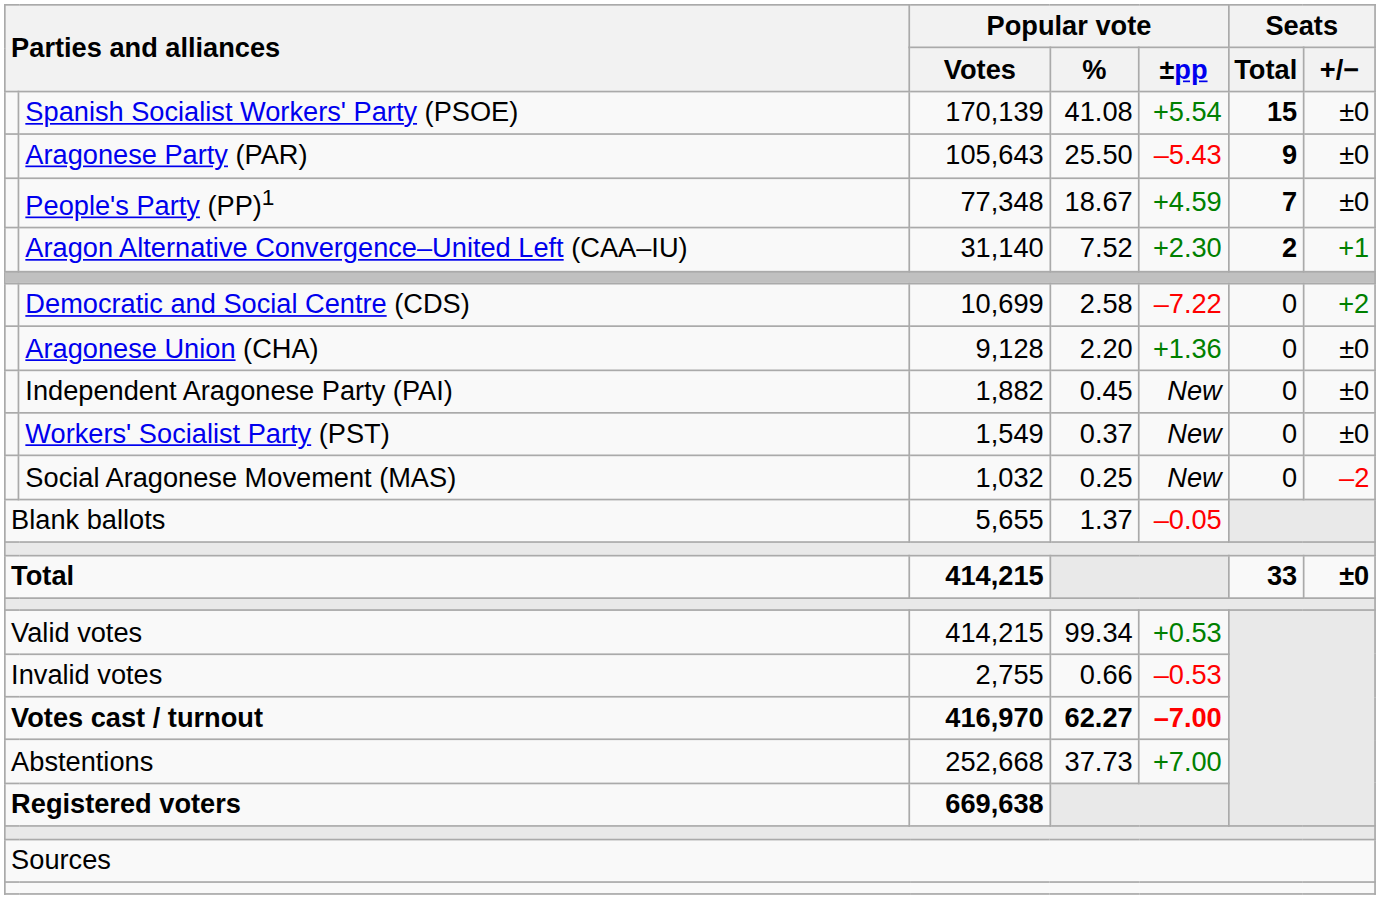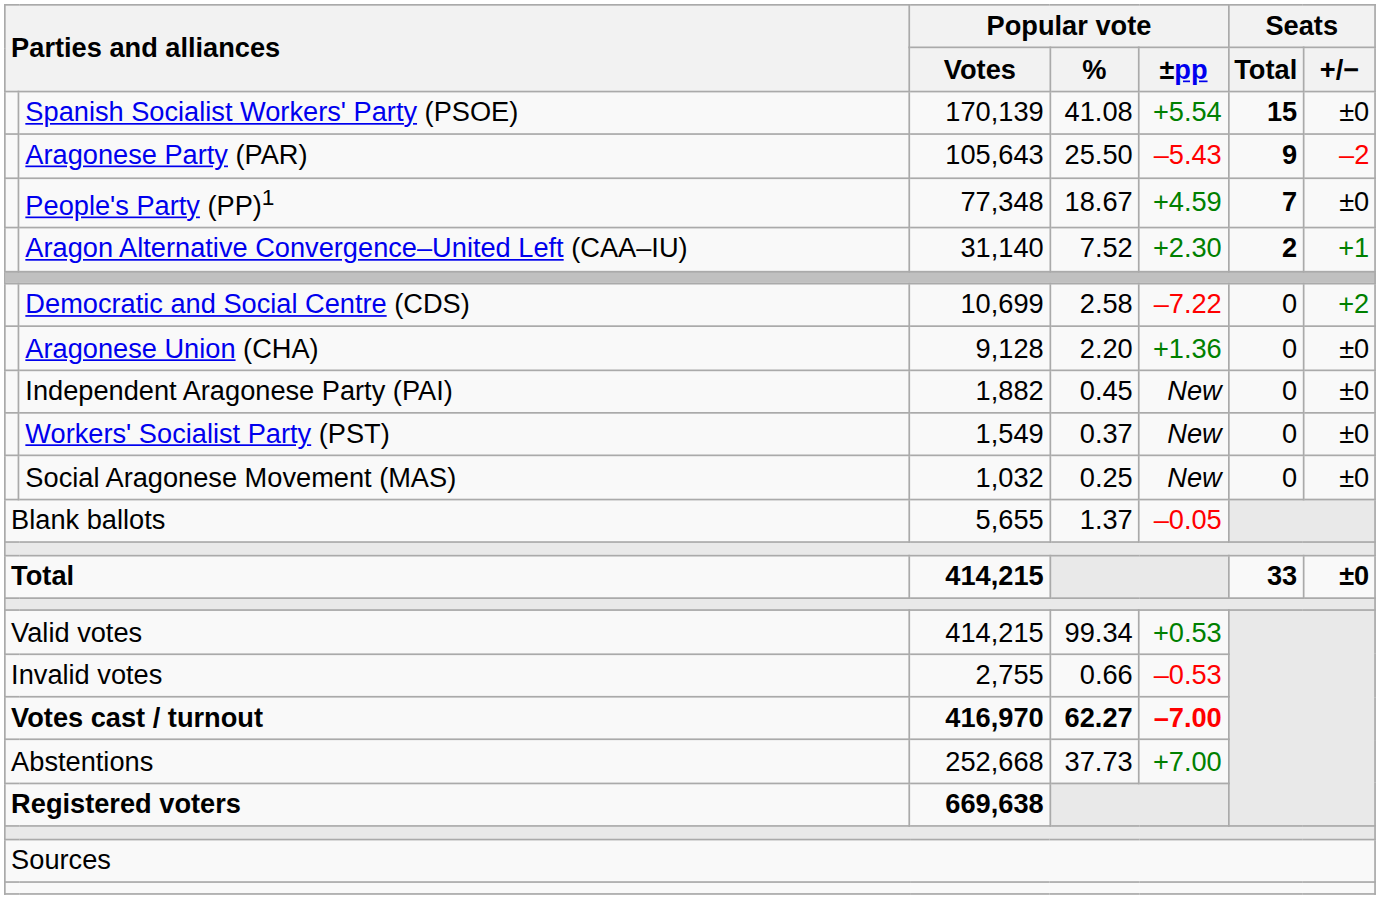(1354, 155) ±0 -> (1354, 155) –2
(1354, 477) –2 -> (1354, 477) ±0
